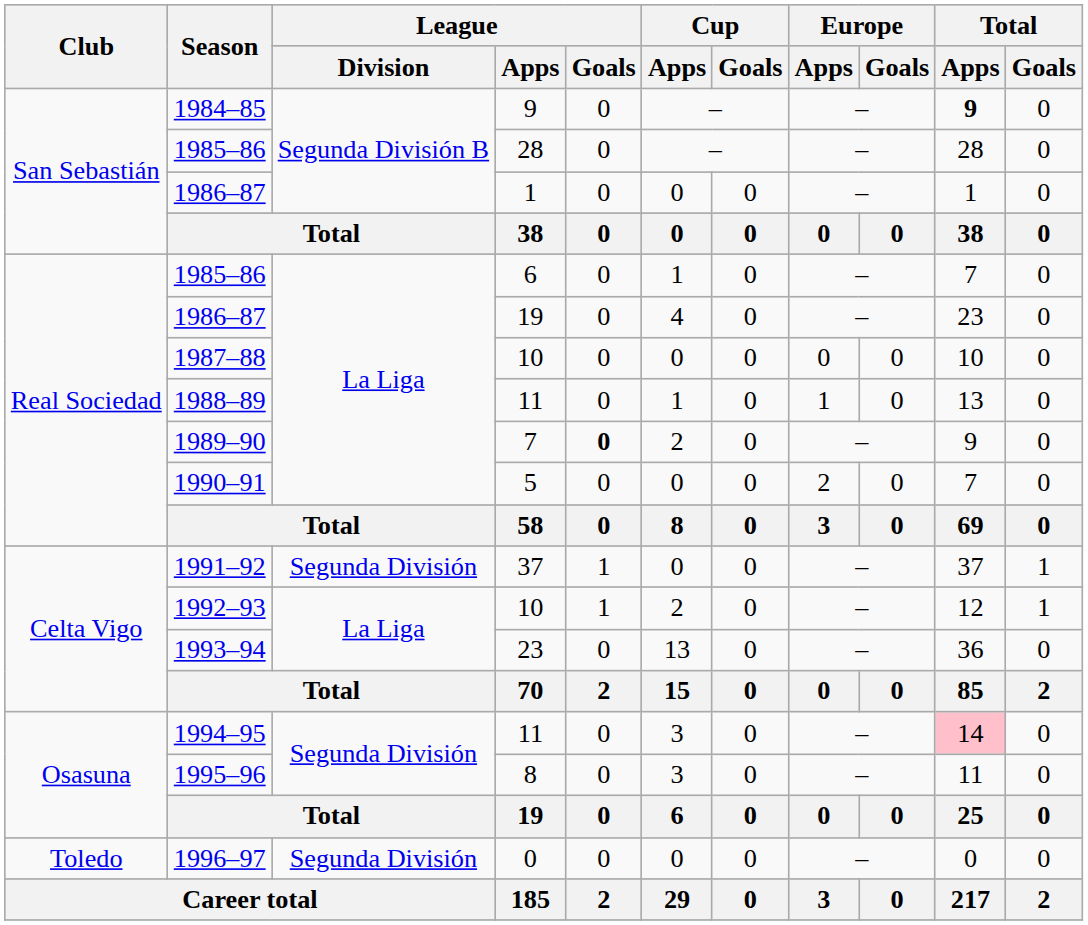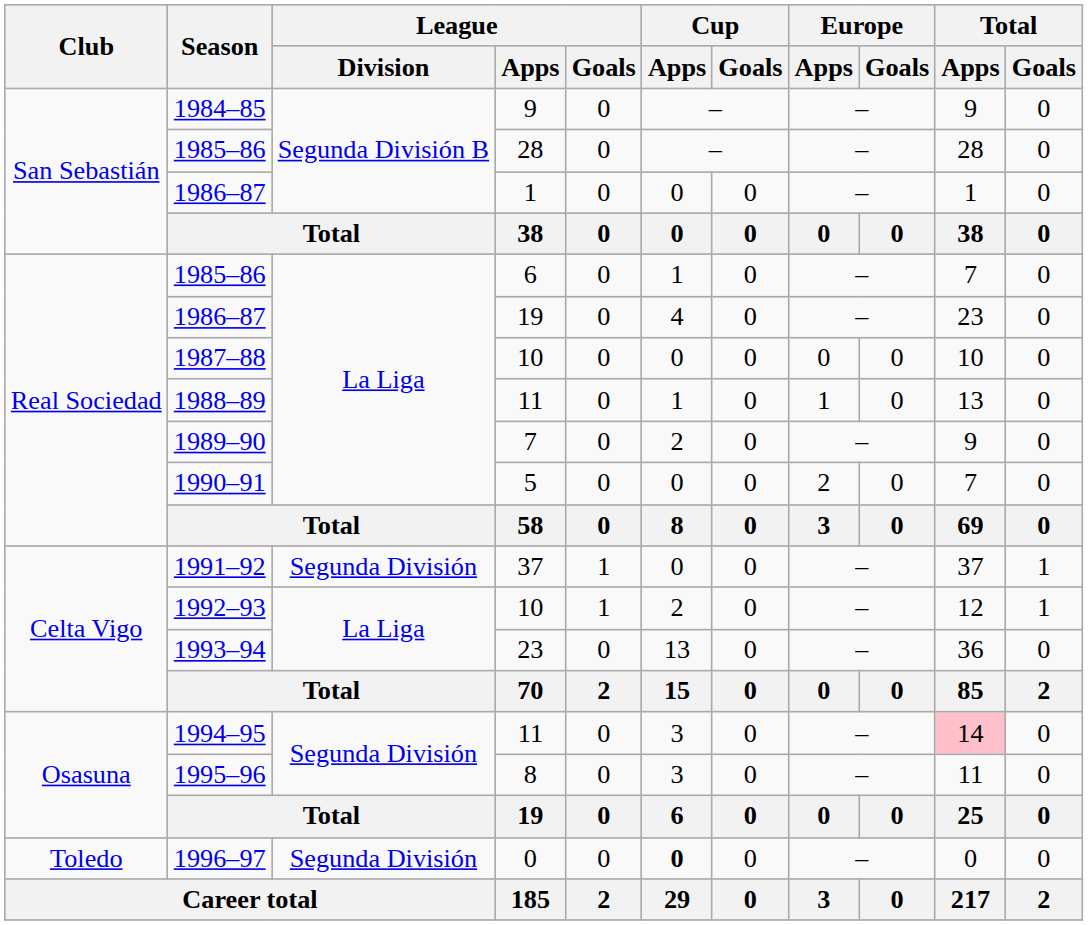(970, 108) bold -> (970, 108) normal
(604, 441) bold -> (604, 441) normal
(677, 857) normal -> (677, 857) bold
